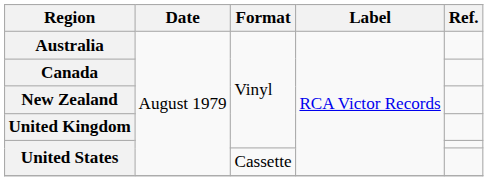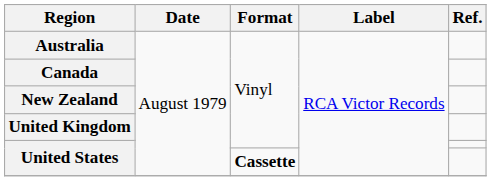(263, 161) normal -> (265, 161) bold
